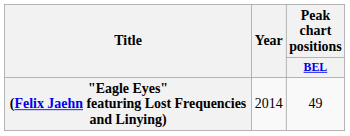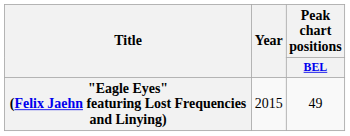(269, 104) 2014 -> (269, 104) 2015
